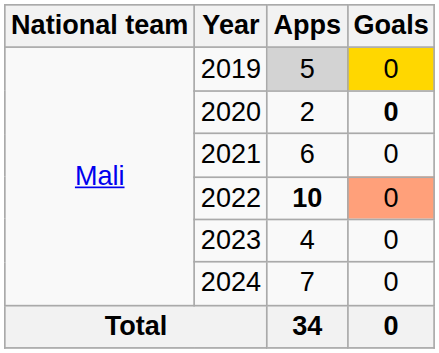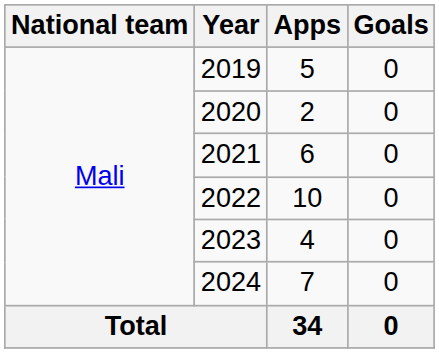(307, 68) lightgrey background -> (307, 68) no background
(391, 68) gold background -> (391, 68) no background
(391, 111) bold -> (391, 111) normal
(307, 197) bold -> (307, 197) normal
(391, 197) lightsalmon background -> (391, 197) no background
